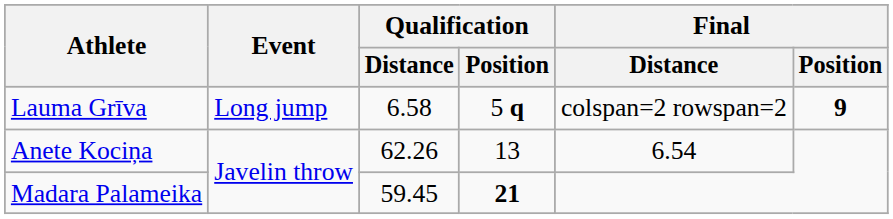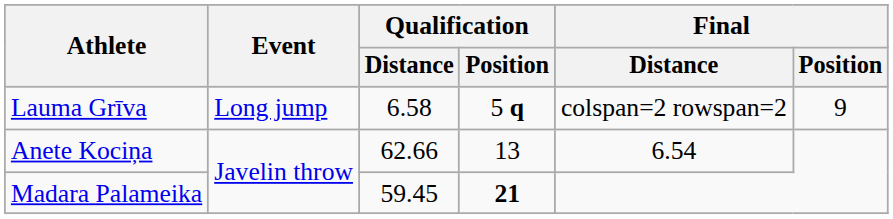(840, 108) bold -> (840, 108) normal
(409, 150) 62.26 -> (409, 150) 62.66
